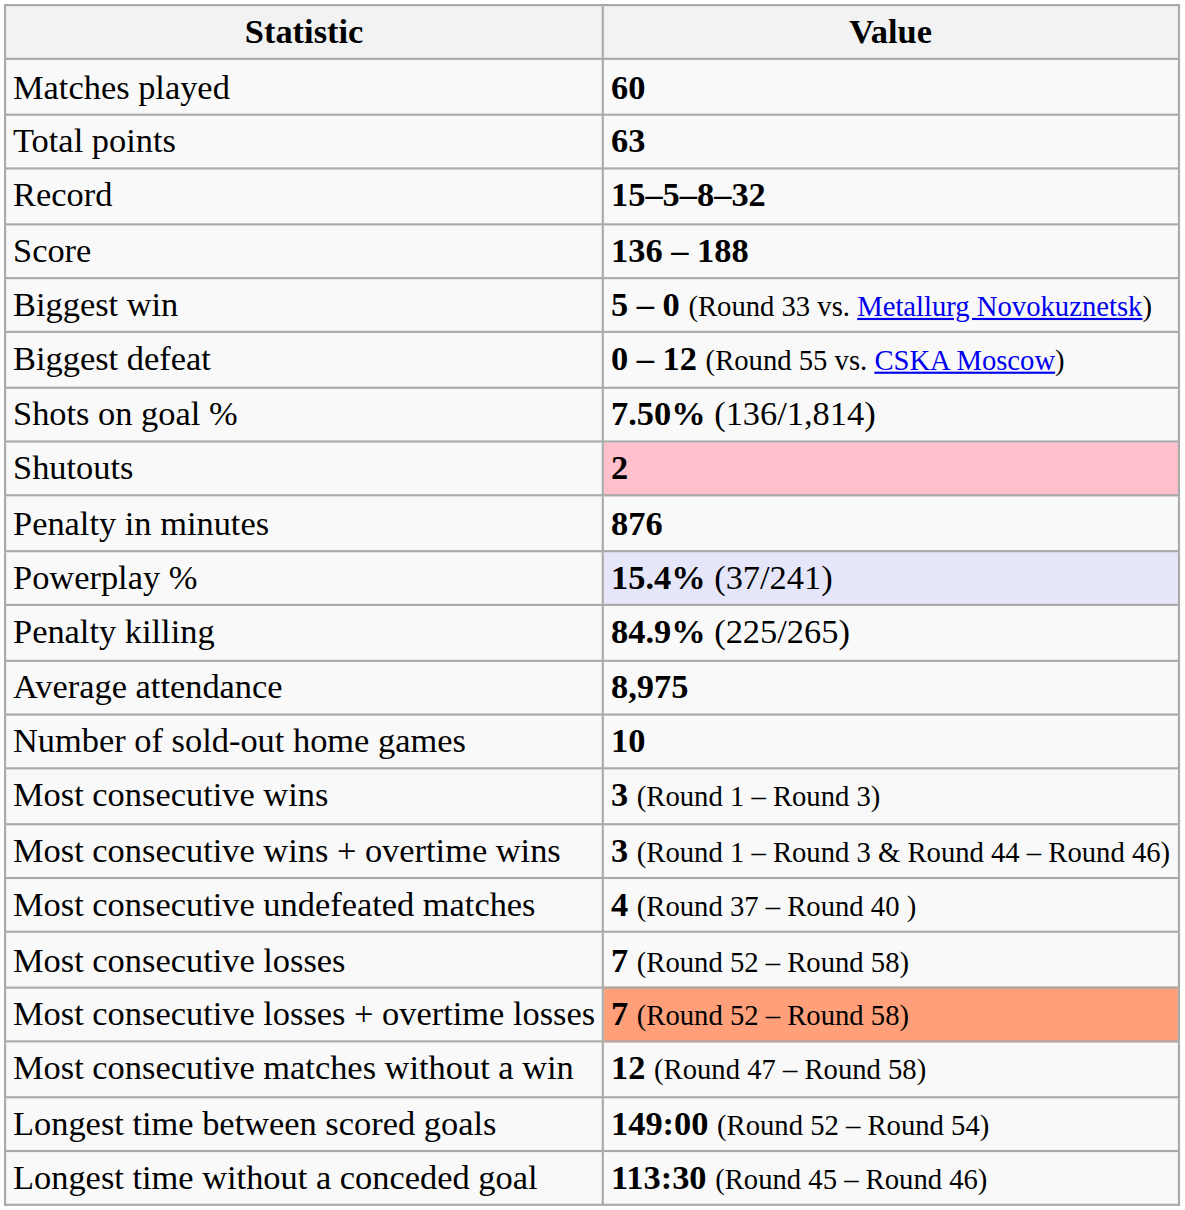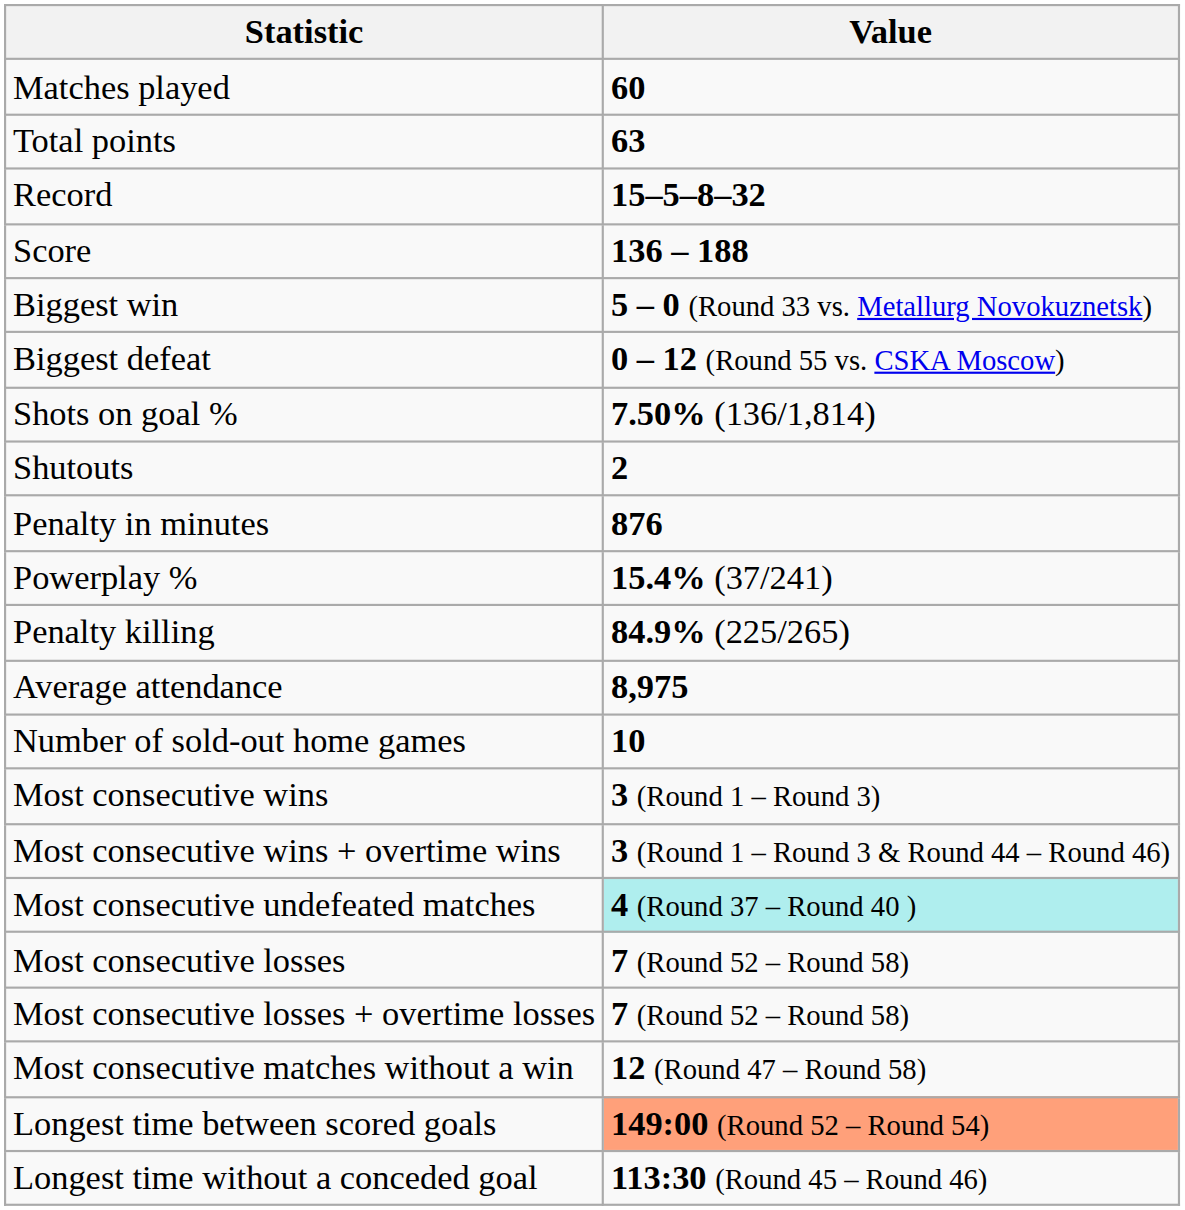(620, 468) pink background -> (620, 468) no background
(722, 577) lavender background -> (722, 577) no background
(764, 904) no background -> (764, 904) paleturquoise background
(760, 1013) lightsalmon background -> (760, 1013) no background
(800, 1122) no background -> (800, 1122) lightsalmon background
